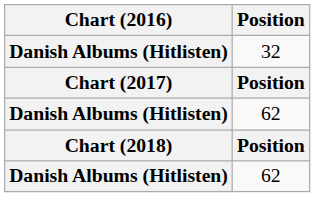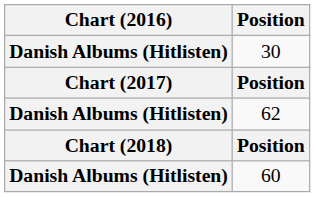(271, 51) 32 -> (271, 51) 30
(271, 176) 62 -> (271, 176) 60
